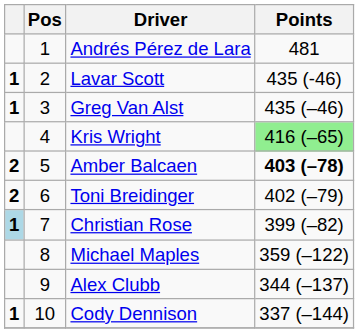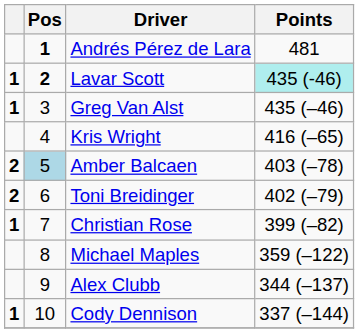(45, 49) normal -> (45, 49) bold
(45, 78) normal -> (45, 78) bold
(304, 78) no background -> (304, 78) paleturquoise background
(304, 137) lightgreen background -> (304, 137) no background
(45, 166) no background -> (45, 166) lightblue background
(304, 166) bold -> (304, 166) normal
(14, 225) lightblue background -> (14, 225) no background
